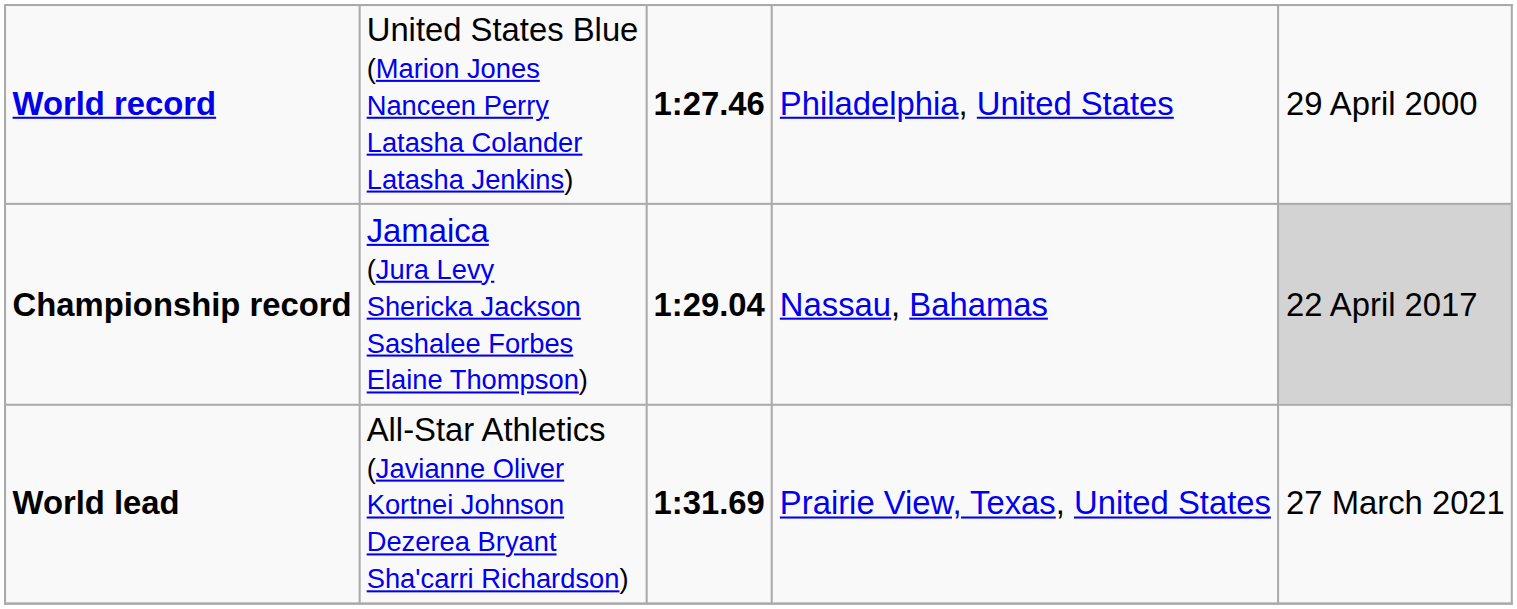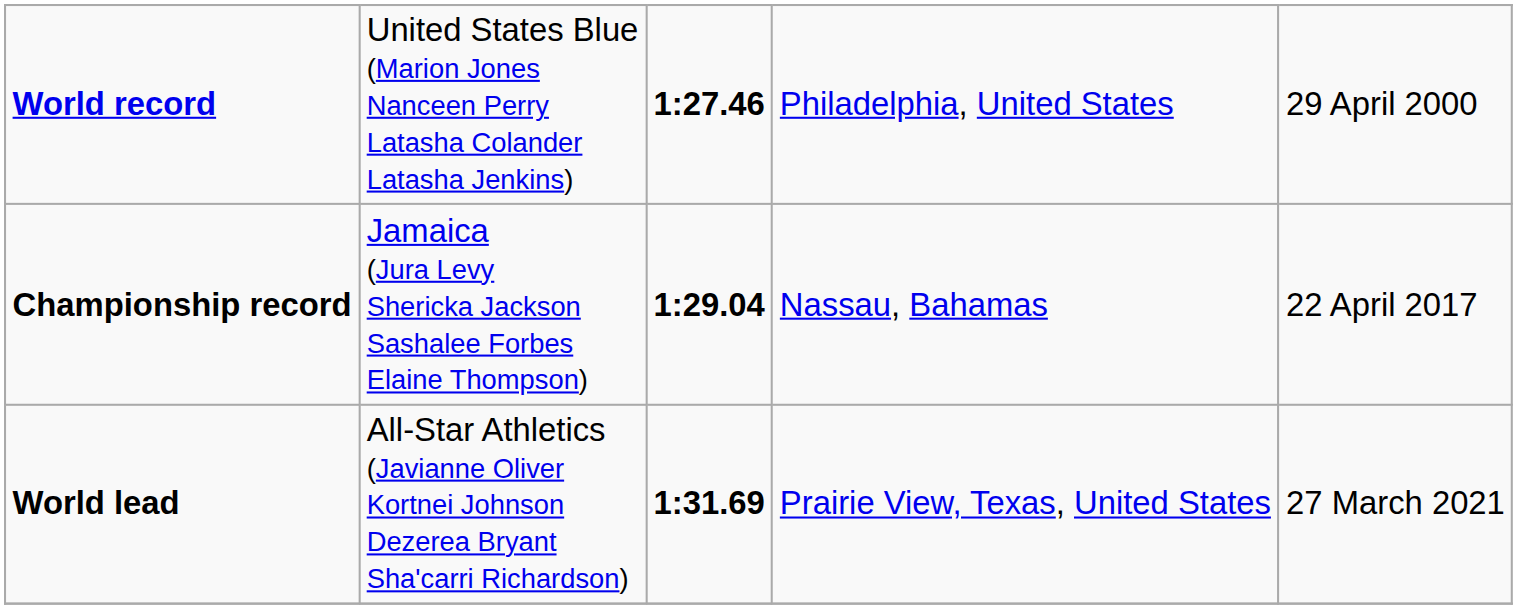(1382, 303) lightgrey background -> (1382, 303) no background
